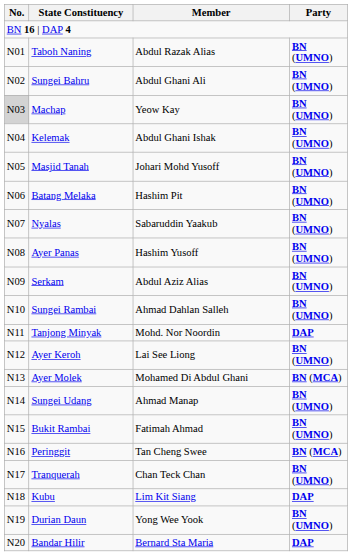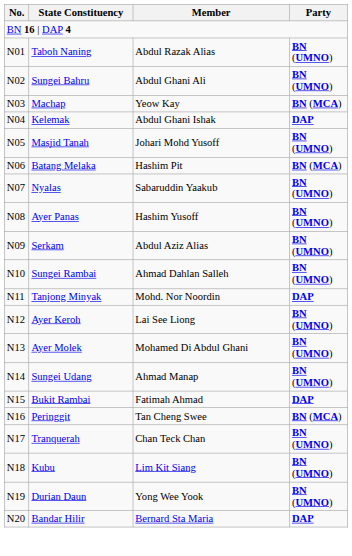(16, 109) lightgrey background -> (16, 103) no background
(312, 109) BN (UMNO) -> (317, 103) BN (MCA)
(312, 138) BN (UMNO) -> (303, 120) DAP
(312, 195) BN (UMNO) -> (317, 165) BN (MCA)
(317, 378) BN (MCA) -> (312, 348) BN (UMNO)
(312, 429) BN (UMNO) -> (303, 399) DAP
(303, 497) DAP -> (312, 467) BN (UMNO)
